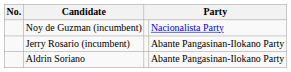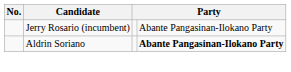- row: (84, 28)
(218, 59) normal -> (211, 43) bold
